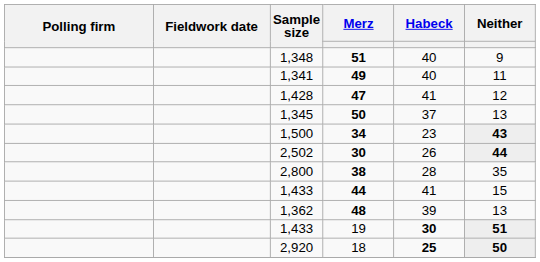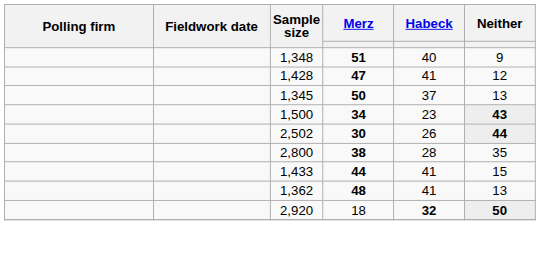- row: (358, 76)
(429, 210) 39 -> (429, 191) 41
- row: (358, 229)
(429, 248) 25 -> (429, 210) 32
